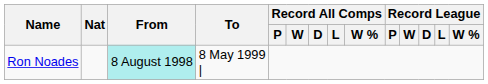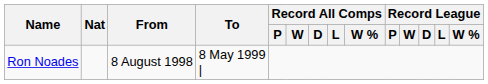(152, 62) paleturquoise background -> (152, 62) no background
